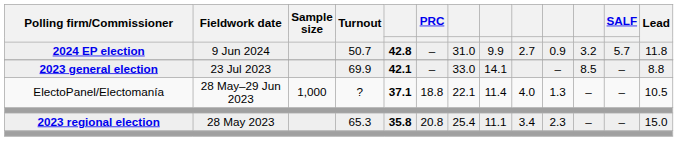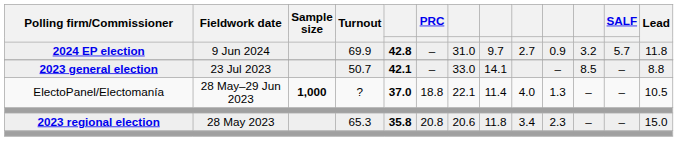(360, 51) 50.7 -> (360, 51) 69.9
(496, 51) 9.9 -> (496, 51) 9.7
(360, 69) 69.9 -> (360, 69) 50.7
(312, 93) normal -> (312, 93) bold
(400, 93) 37.1 -> (400, 93) 37.0
(464, 122) 25.4 -> (464, 122) 20.6
(496, 122) 11.1 -> (496, 122) 11.8
